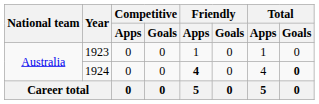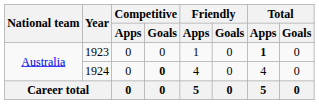(263, 52) normal -> (263, 52) bold
(162, 71) normal -> (162, 71) bold
(196, 71) bold -> (196, 71) normal
(297, 71) bold -> (297, 71) normal
